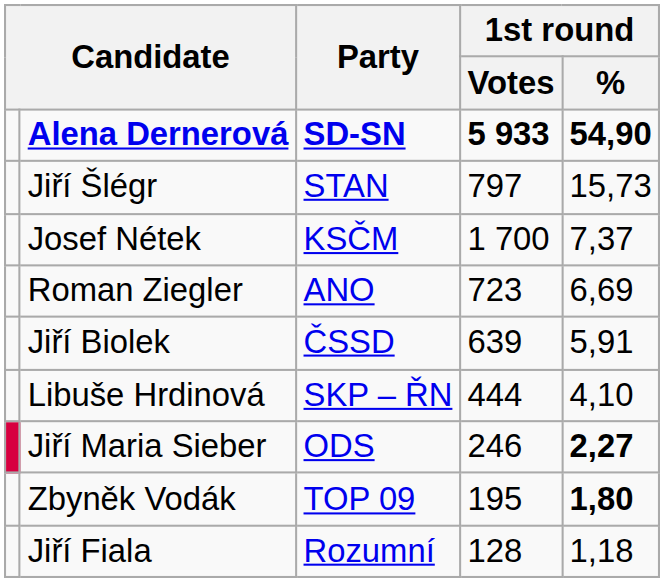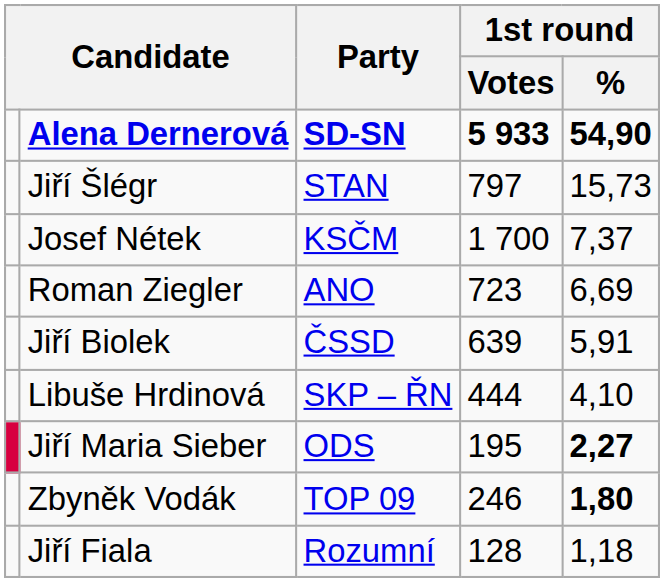(495, 446) 246 -> (495, 446) 195
(495, 498) 195 -> (495, 498) 246
